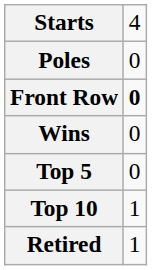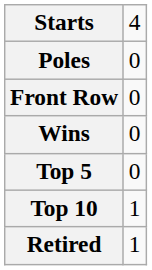(135, 97) bold -> (135, 97) normal
